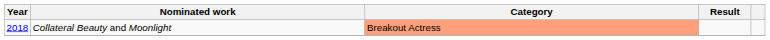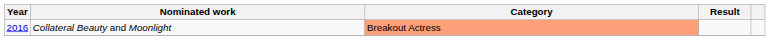(17, 27) 2018 -> (17, 27) 2016
